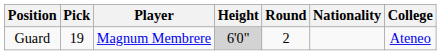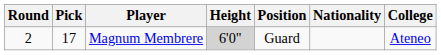columns swapped: (286, 15) <-> (32, 15)
(77, 38) 19 -> (69, 38) 17
